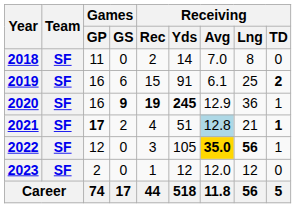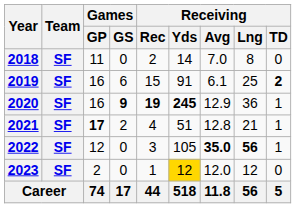(217, 125) lightblue background -> (217, 125) no background
(278, 125) bold -> (278, 125) normal
(217, 147) gold background -> (217, 147) no background
(185, 170) no background -> (185, 170) gold background
